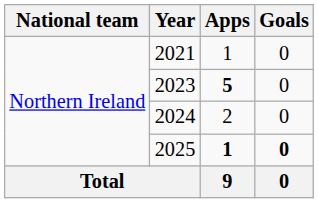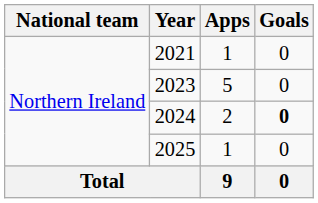(227, 85) bold -> (227, 85) normal
(284, 117) normal -> (284, 117) bold
(227, 149) bold -> (227, 149) normal
(284, 149) bold -> (284, 149) normal
